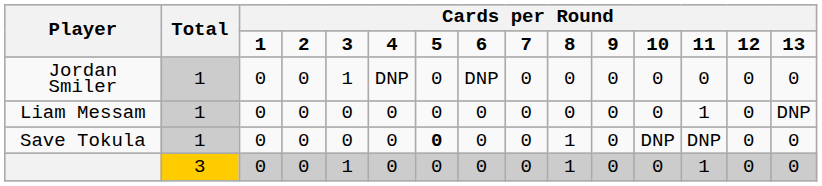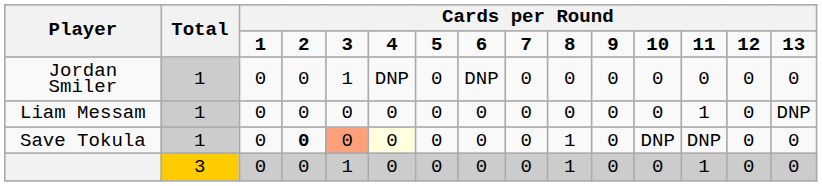(304, 140) normal -> (304, 140) bold
(347, 140) no background -> (347, 140) lightsalmon background
(392, 140) no background -> (392, 140) lightyellow background
(437, 140) bold -> (437, 140) normal
